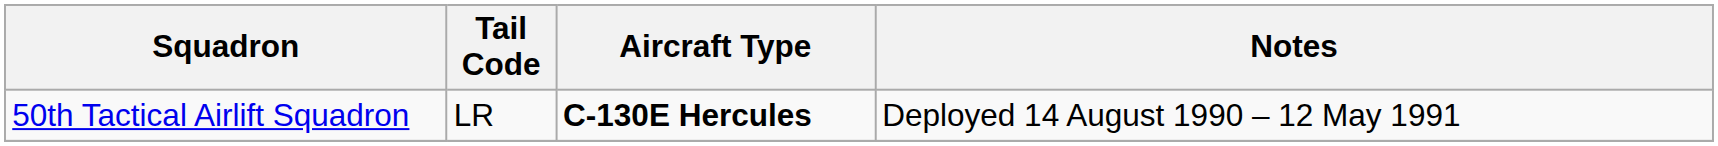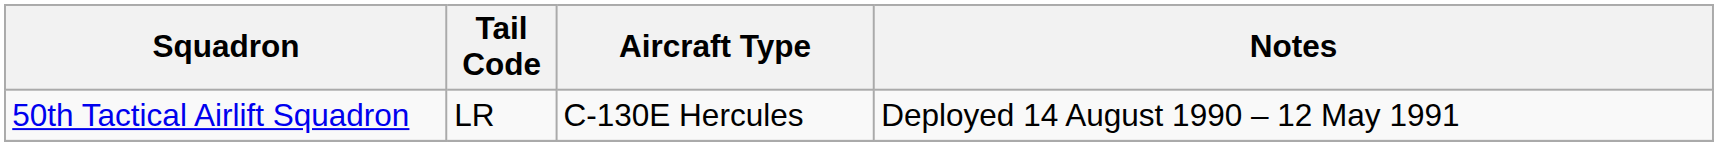(687, 114) bold -> (683, 114) normal
